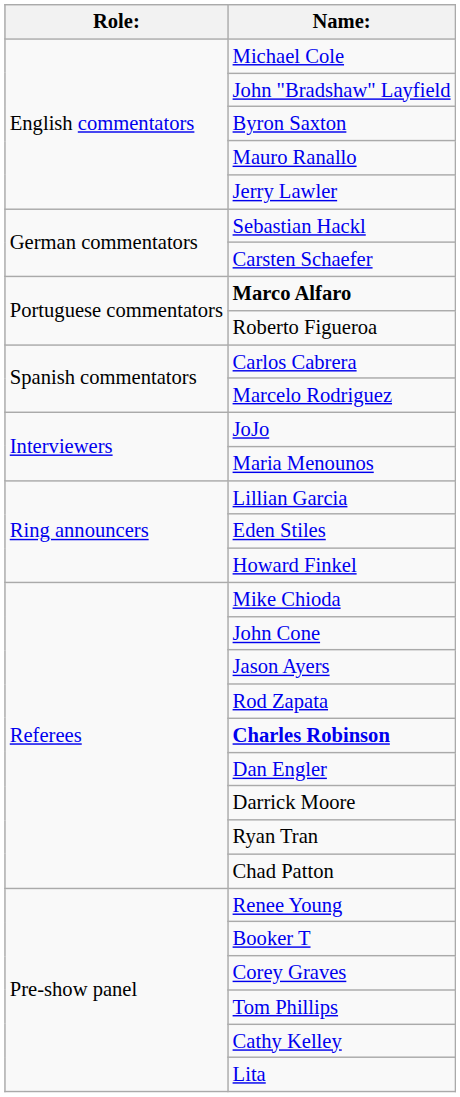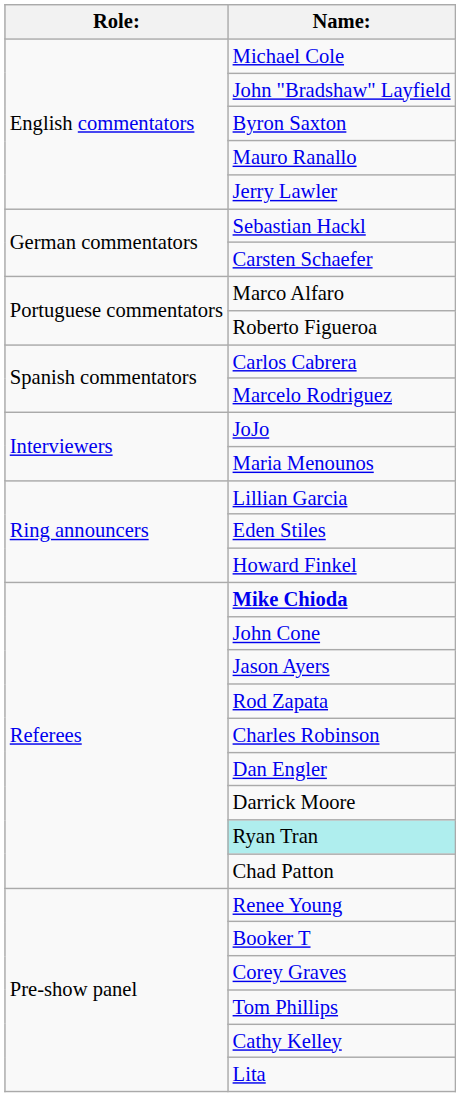(292, 293) bold -> (288, 293) normal
(287, 599) normal -> (290, 599) bold
(311, 734) bold -> (306, 734) normal
(275, 836) no background -> (275, 836) paleturquoise background
